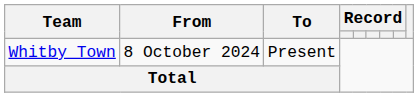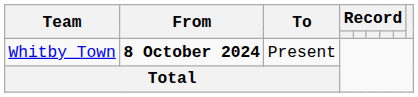(192, 52) normal -> (192, 52) bold
